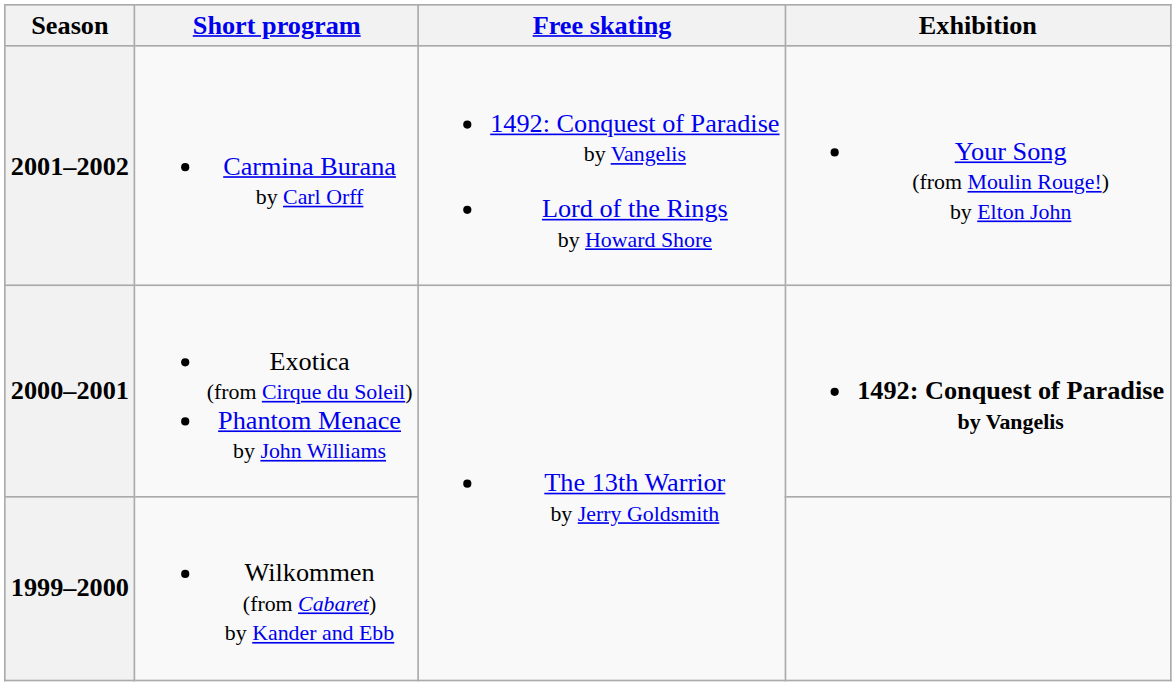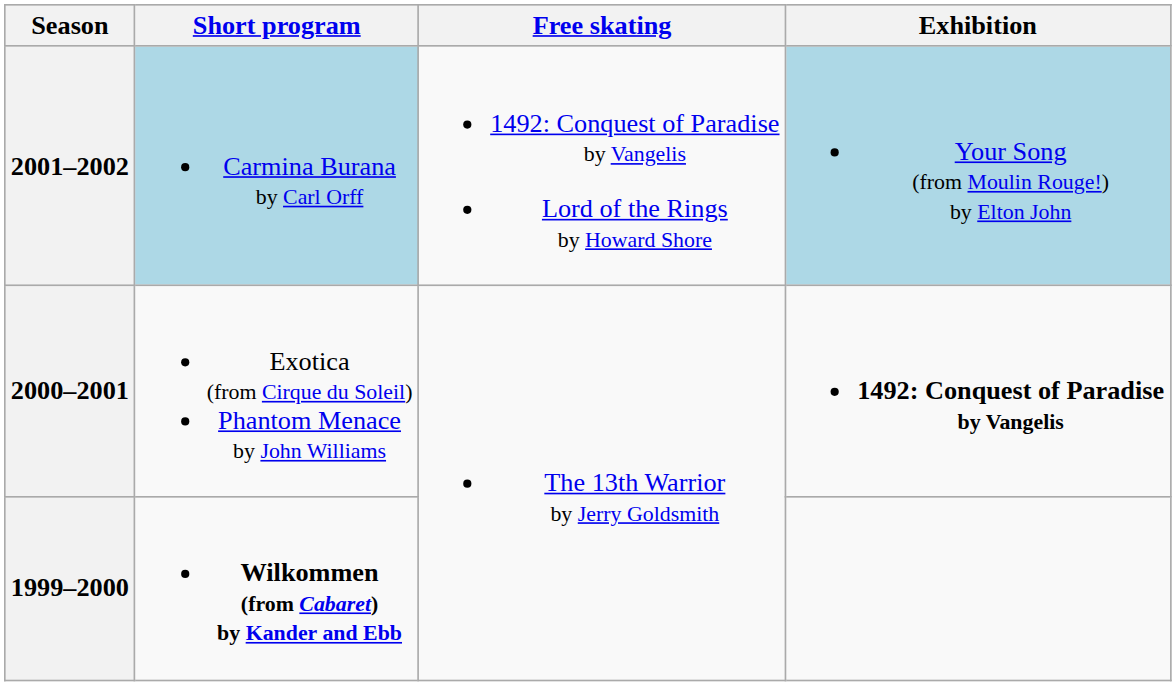(277, 180) no background -> (277, 180) lightblue background
(978, 180) no background -> (978, 180) lightblue background
(277, 603) normal -> (277, 603) bold
